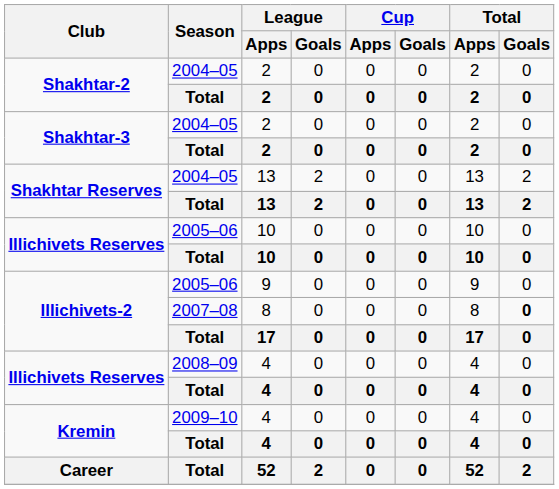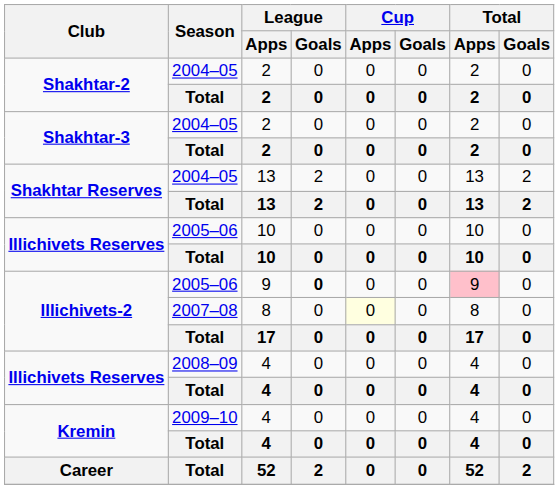(318, 284) normal -> (318, 284) bold
(475, 284) no background -> (475, 284) pink background
(370, 310) no background -> (370, 310) lightyellow background
(527, 310) bold -> (527, 310) normal
